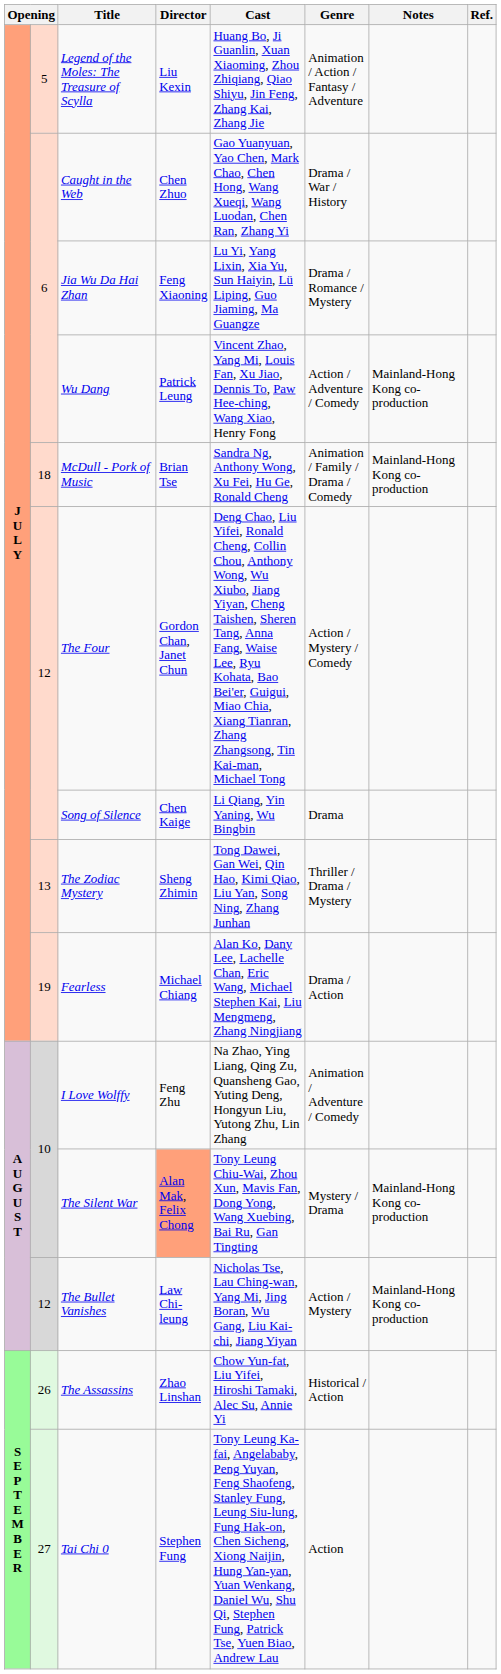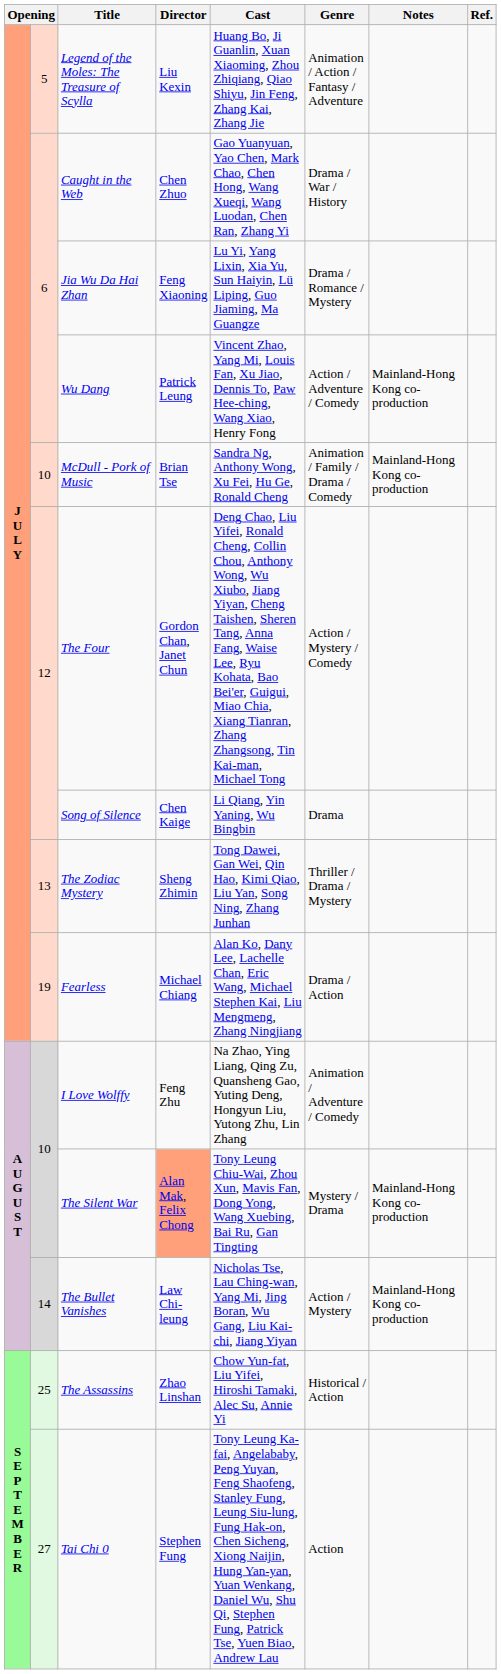(44, 474) 18 -> (44, 474) 10
(44, 1303) 12 -> (44, 1303) 14
(44, 1390) 26 -> (44, 1390) 25
